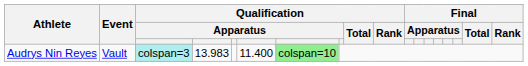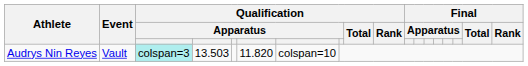(212, 53) 13.983 -> (212, 53) 13.503
(256, 53) 11.400 -> (256, 53) 11.820
(307, 53) lightgreen background -> (307, 53) no background
